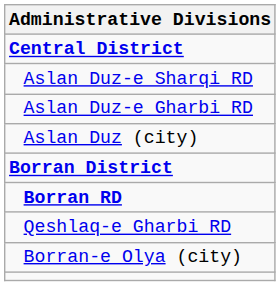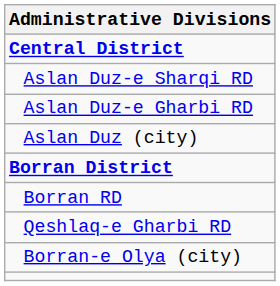(73, 198) bold -> (73, 198) normal
